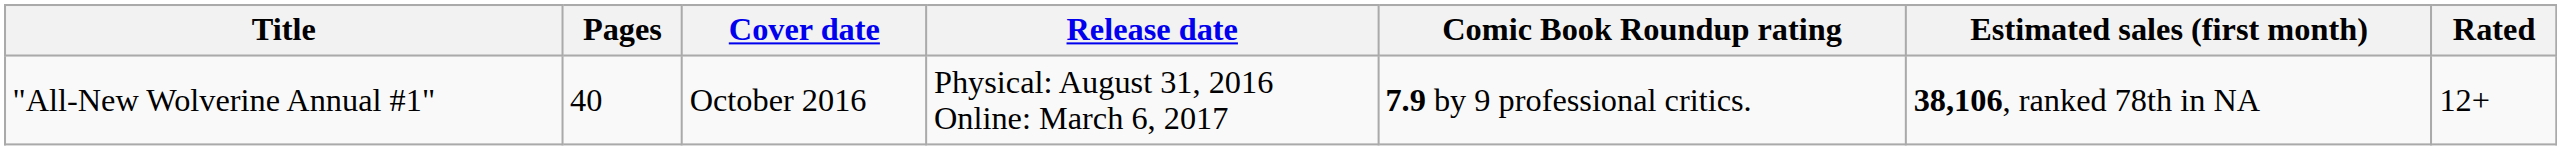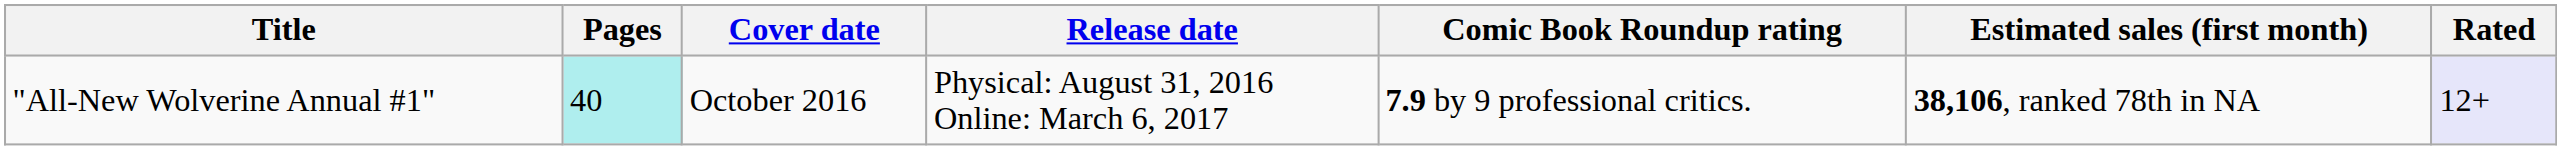(586, 99) no background -> (586, 99) paleturquoise background
(2465, 99) no background -> (2465, 99) lavender background
